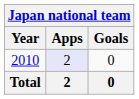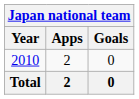(67, 60) lavender background -> (67, 60) no background
